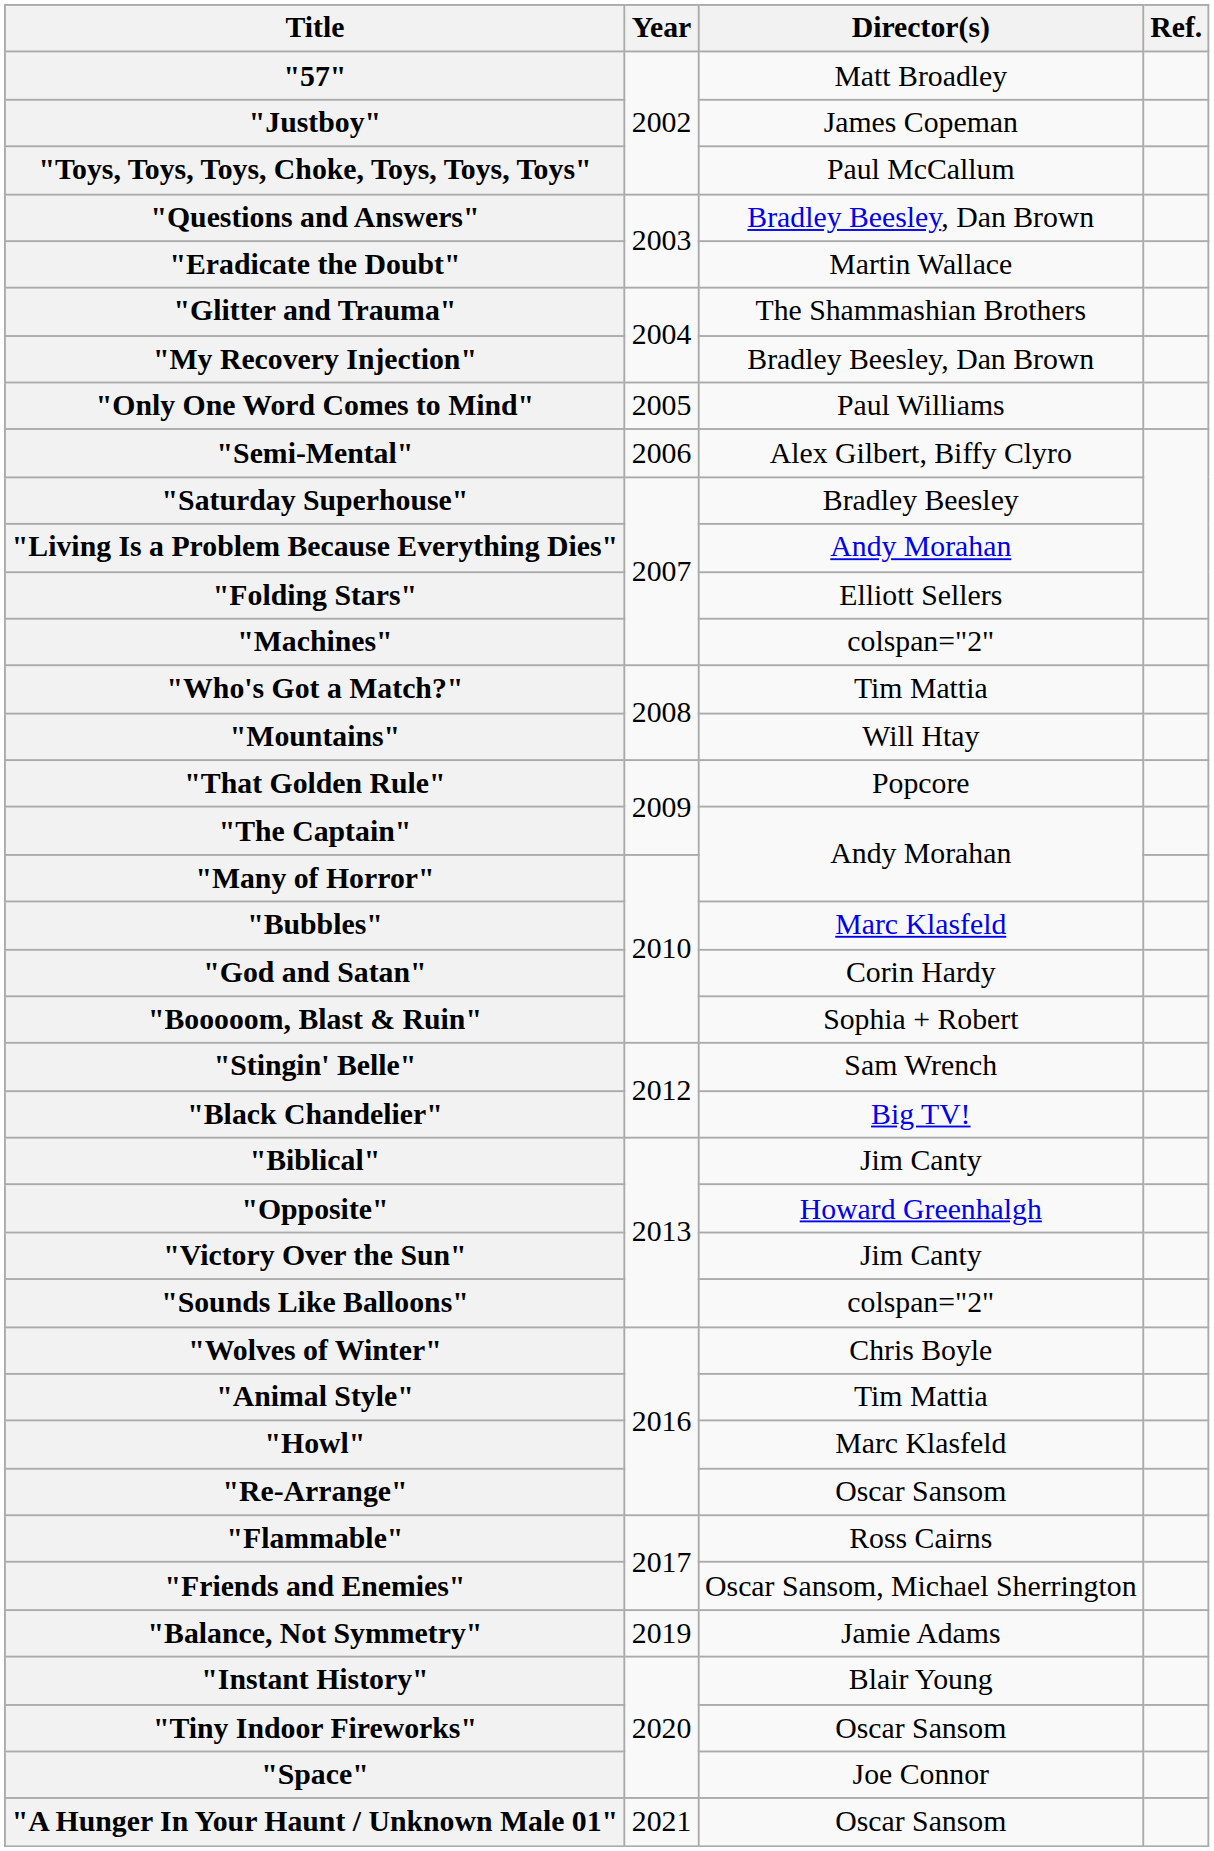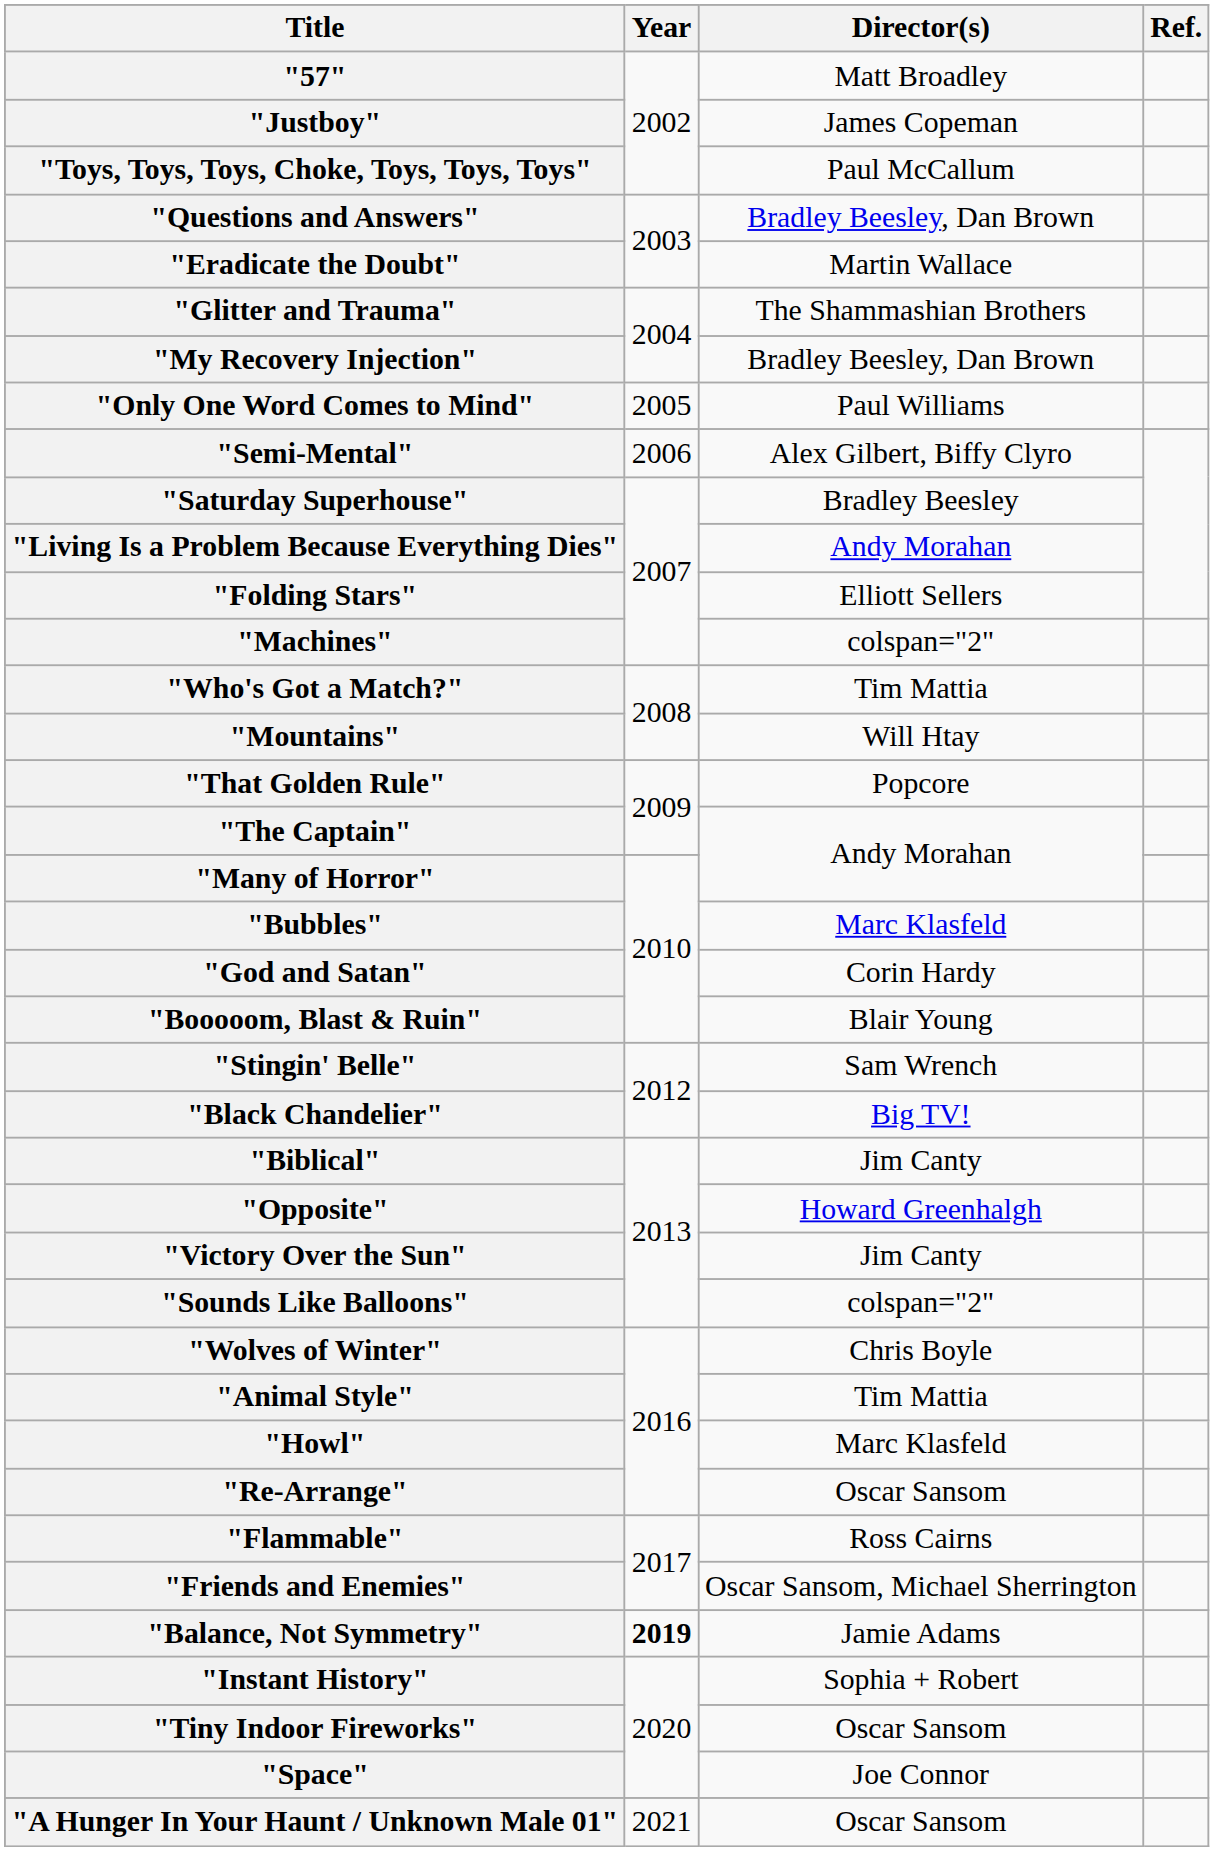(921, 1019) Sophia + Robert -> (921, 1019) Blair Young
(662, 1632) normal -> (662, 1632) bold
(921, 1680) Blair Young -> (921, 1680) Sophia + Robert
